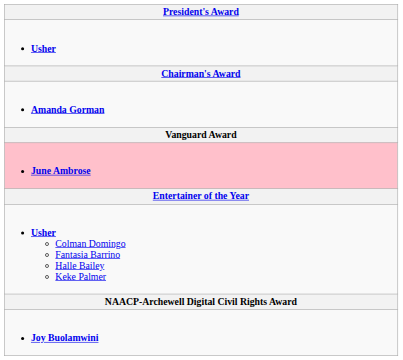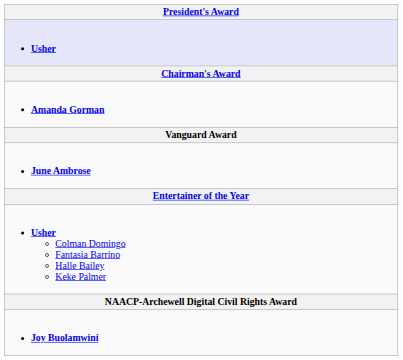(201, 48) no background -> (201, 48) lavender background
(201, 171) pink background -> (201, 171) no background
